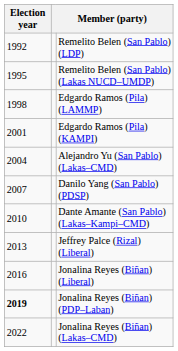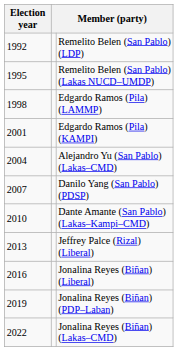(17, 304) bold -> (17, 304) normal
